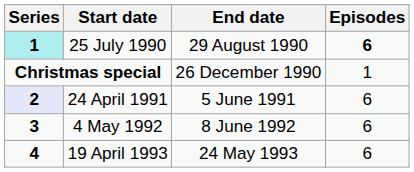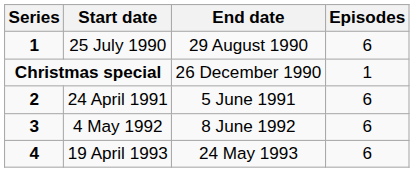(34, 45) paleturquoise background -> (34, 45) no background
(367, 45) bold -> (367, 45) normal
(34, 99) lavender background -> (34, 99) no background
